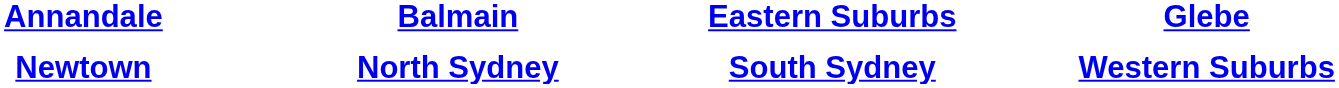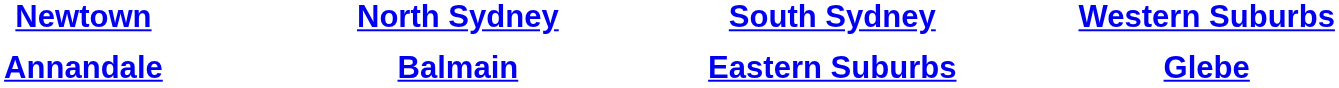rows swapped: (83, 17) <-> (83, 67)
